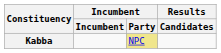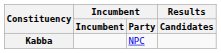(137, 41) khaki background -> (137, 41) no background
